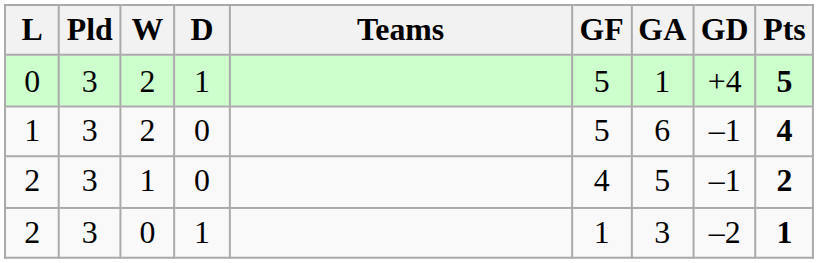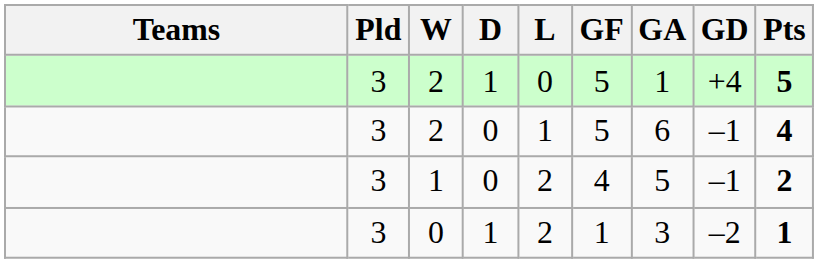columns swapped: (401, 29) <-> (32, 29)
